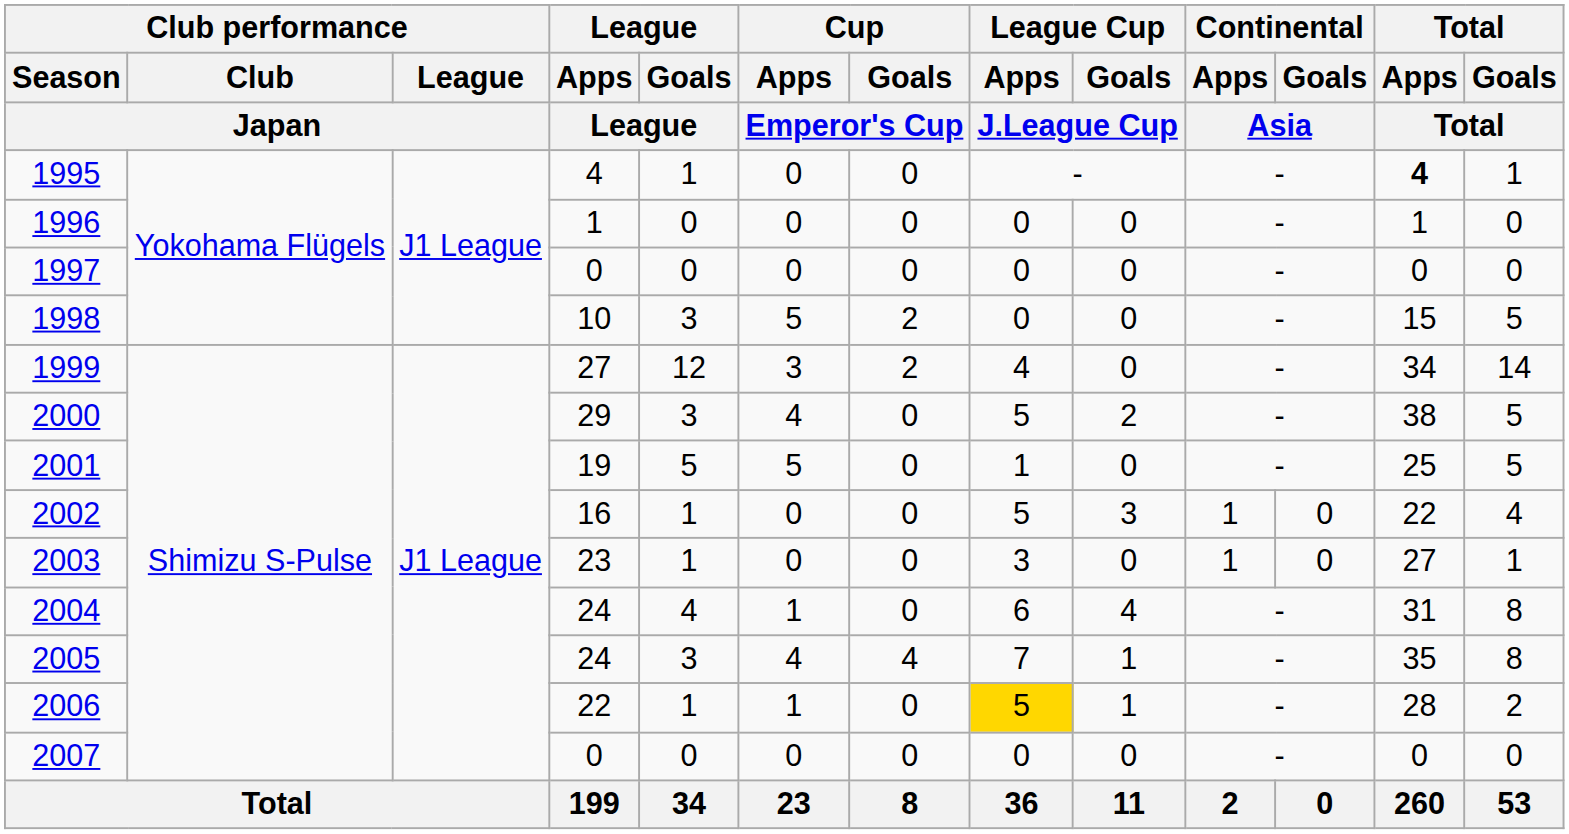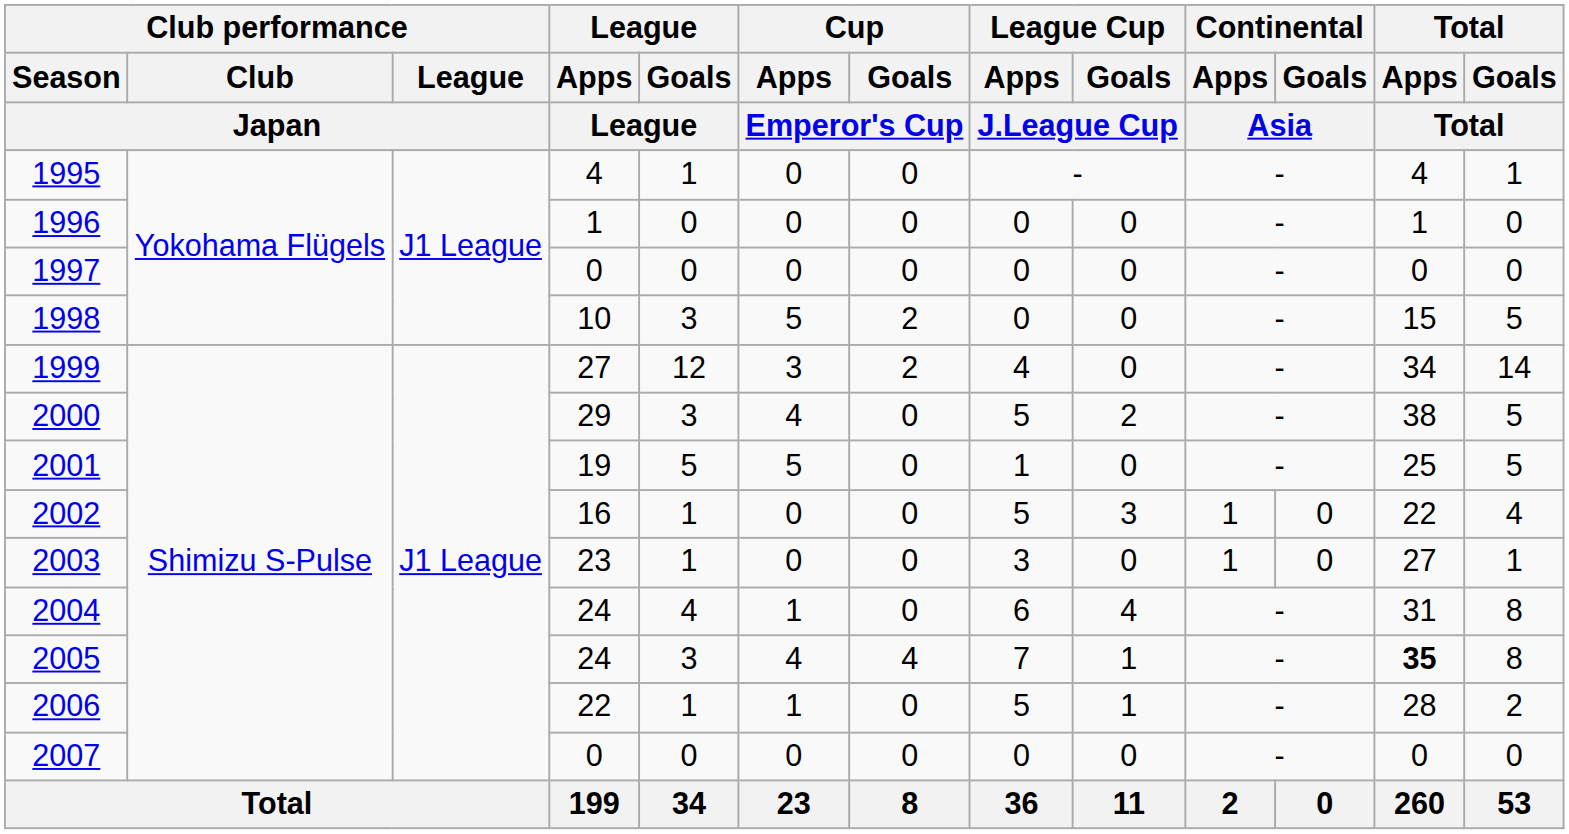(1420, 174) bold -> (1420, 174) normal
(1420, 658) normal -> (1420, 658) bold
(1022, 707) gold background -> (1022, 707) no background
